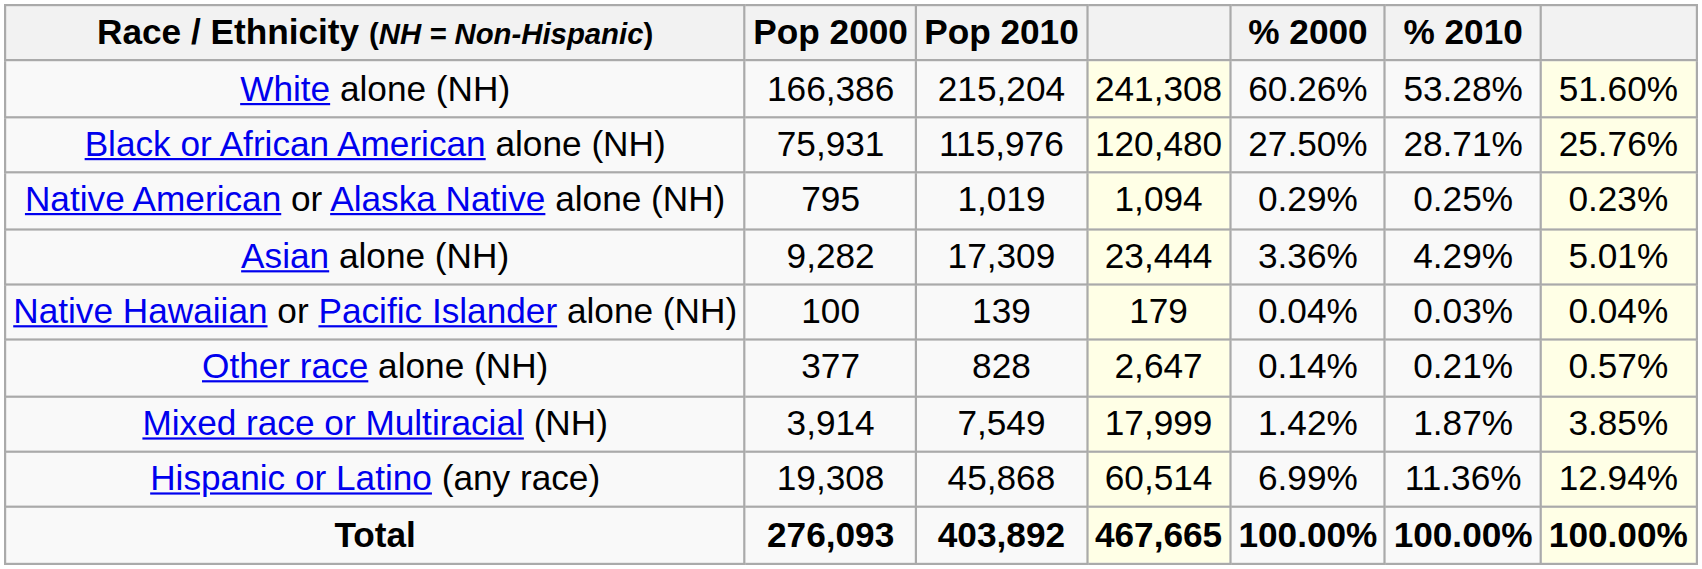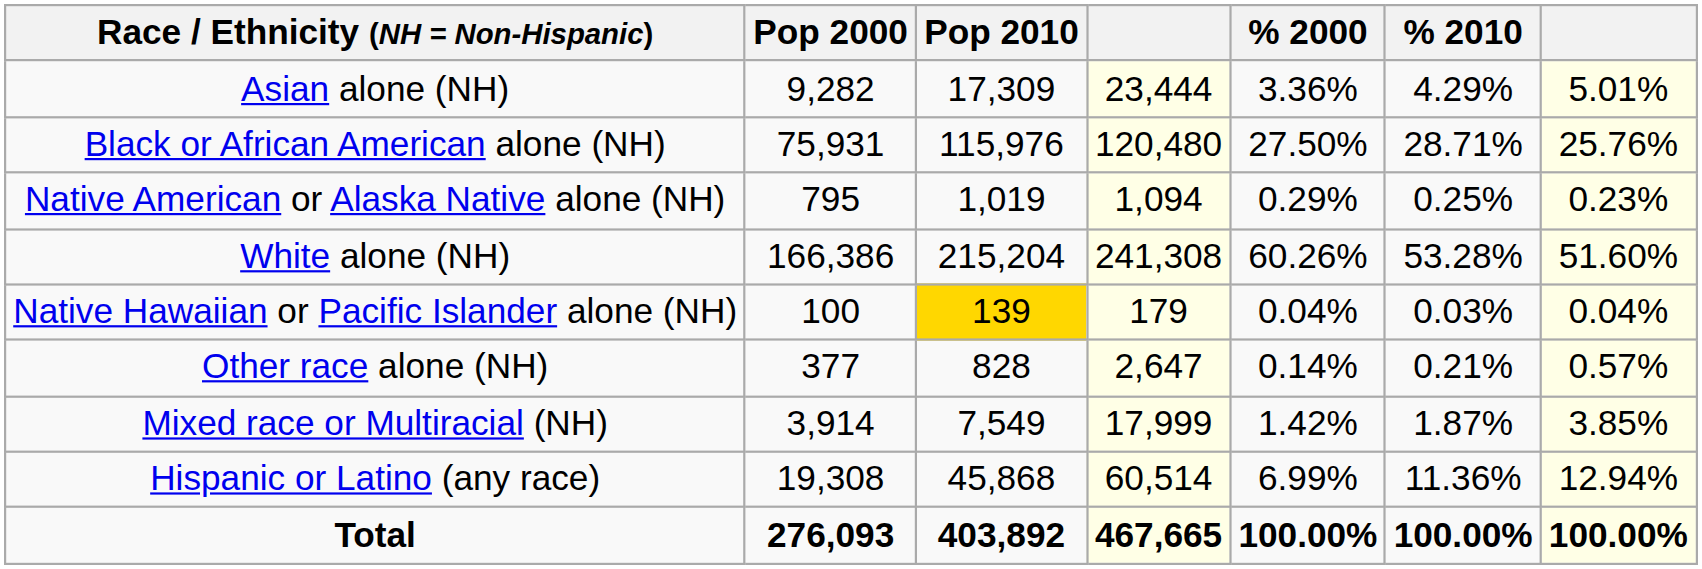rows swapped: (375, 88) <-> (375, 255)
(1001, 311) no background -> (1001, 311) gold background
